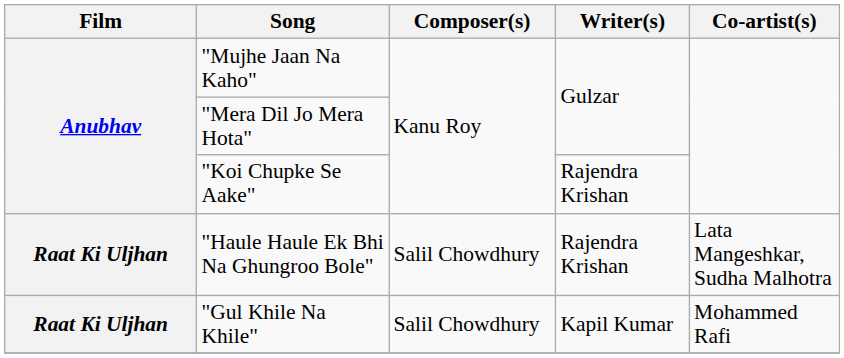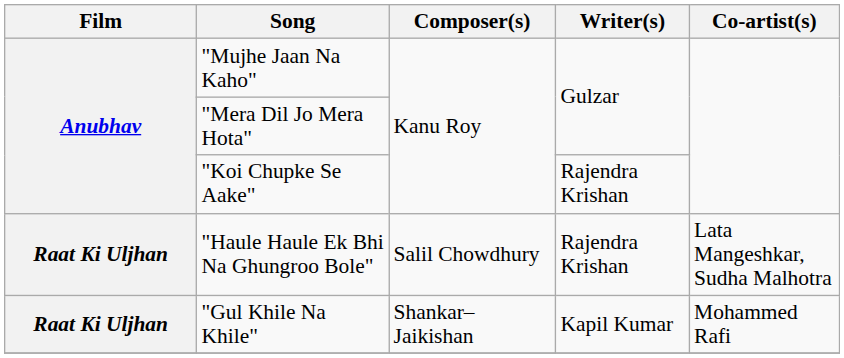(467, 324) Salil Chowdhury -> (434, 324) Shankar–Jaikishan
